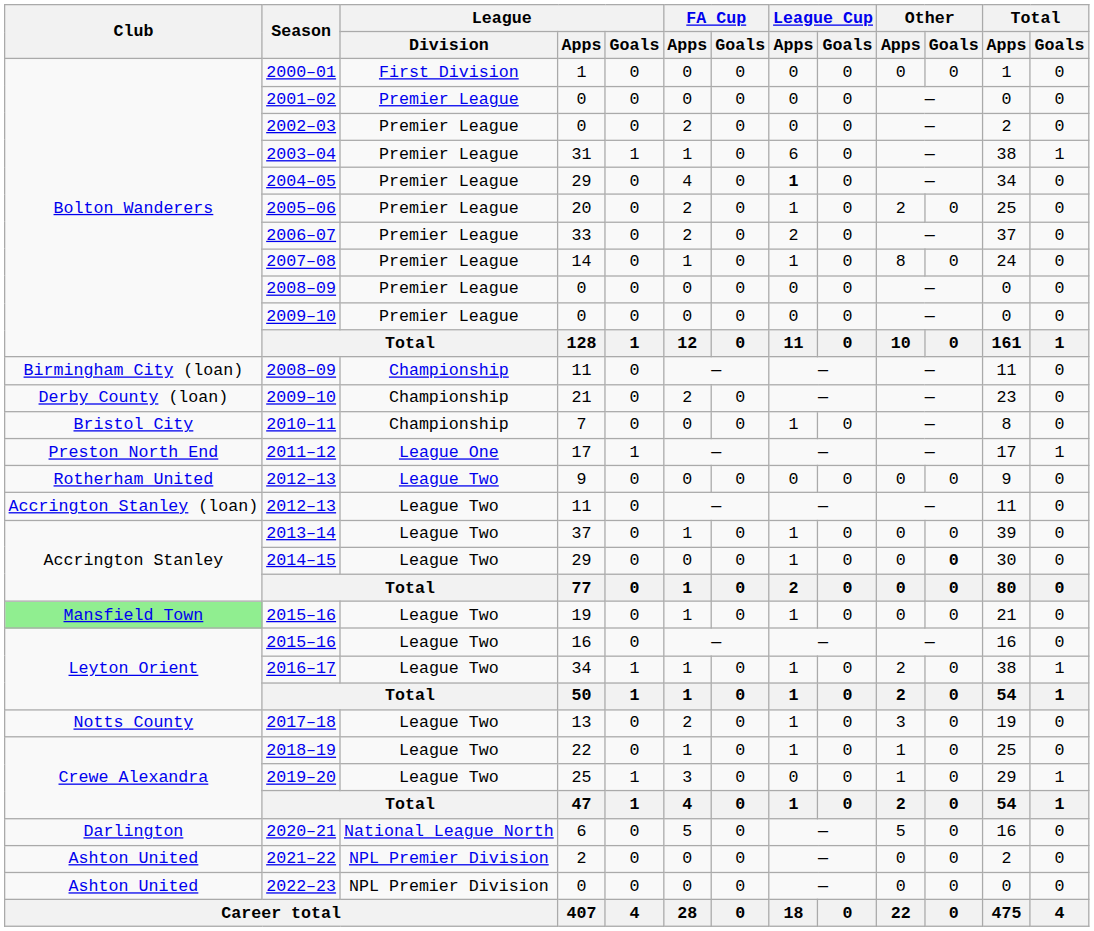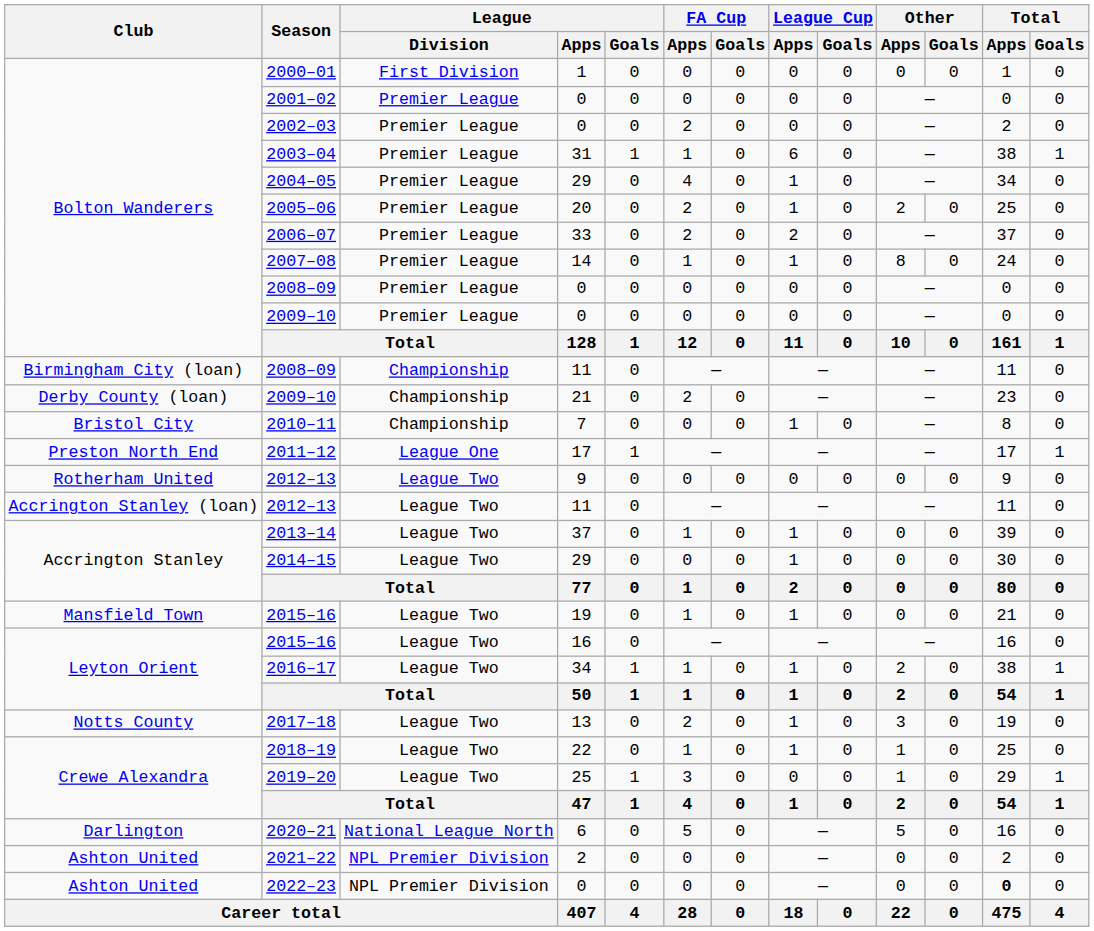(794, 181) bold -> (794, 181) normal
(954, 561) bold -> (954, 561) normal
(133, 615) lightgreen background -> (133, 615) no background
(1007, 886) normal -> (1007, 886) bold
